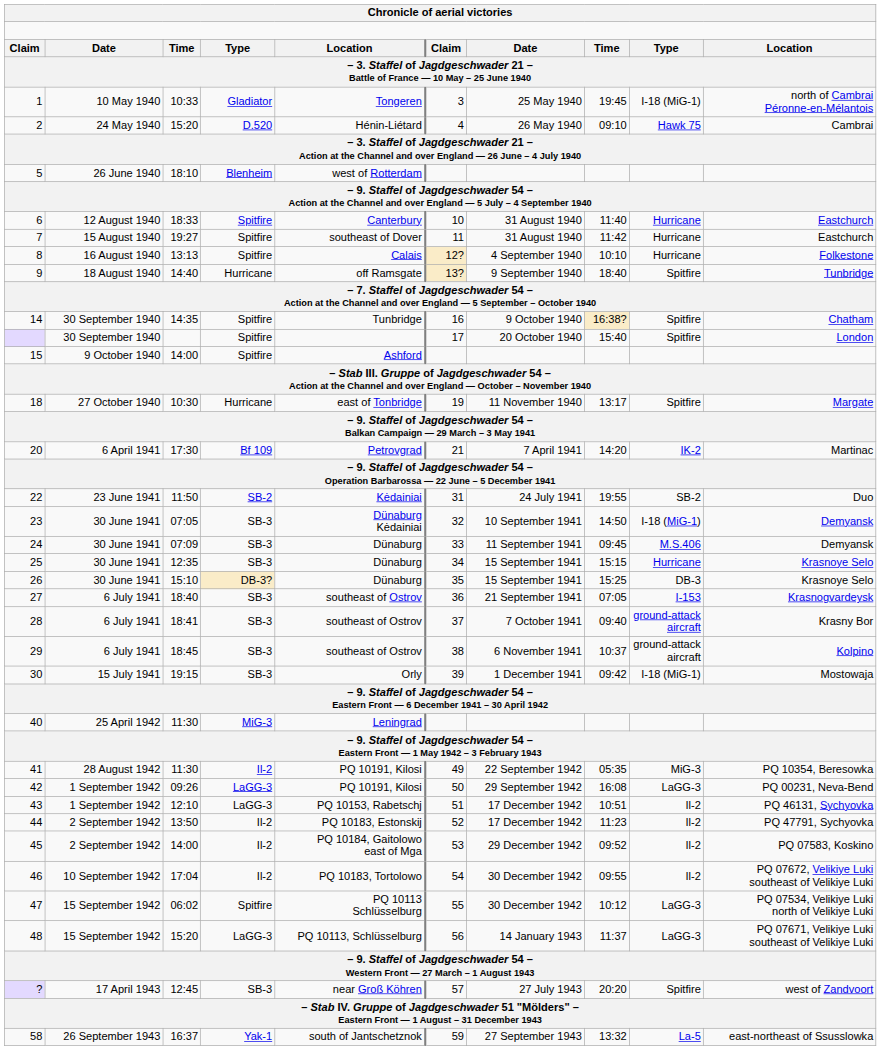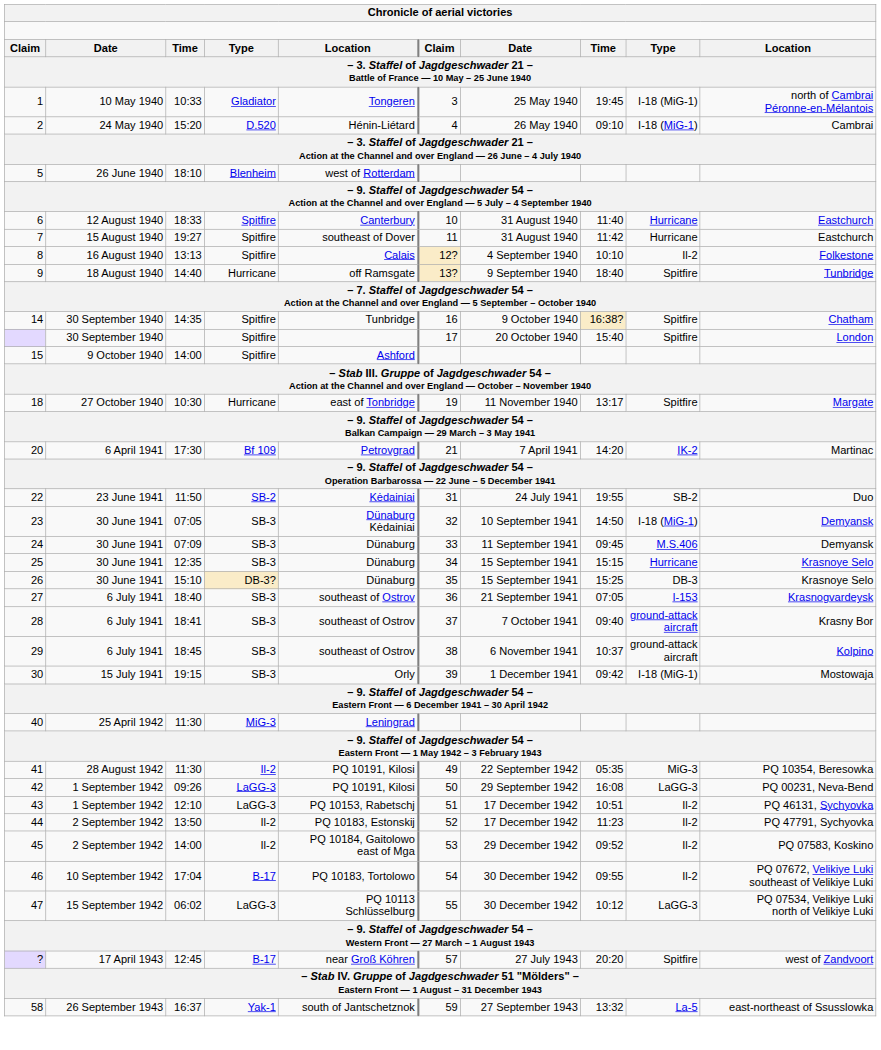(679, 125) Hawk 75 -> (668, 125) I-18 (MiG-1)
(677, 255) Hurricane -> (690, 255) Il-2
(265, 876) Il-2 -> (264, 876) B-17
(255, 906) Spitfire -> (256, 906) LaGG-3
- row: (36, 936)
(260, 989) SB-3 -> (264, 959) B-17
